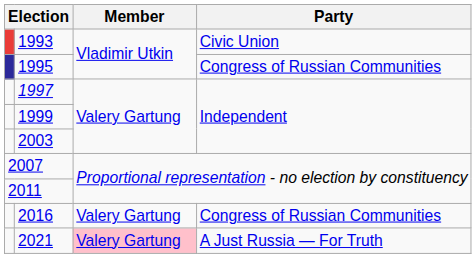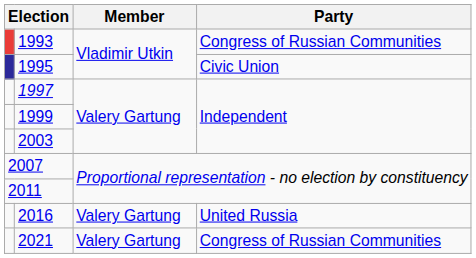(239, 41) Civic Union -> (320, 41) Congress of Russian Communities
(320, 66) Congress of Russian Communities -> (239, 66) Civic Union
(320, 215) Congress of Russian Communities -> (249, 215) United Russia
(128, 240) pink background -> (128, 240) no background
(291, 240) A Just Russia — For Truth -> (320, 240) Congress of Russian Communities
